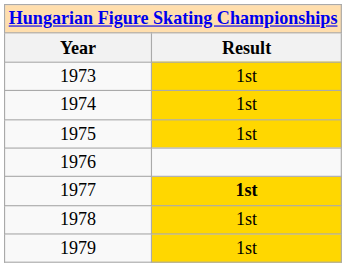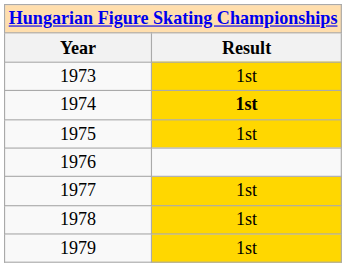(247, 104) normal -> (247, 104) bold
(247, 190) bold -> (247, 190) normal
